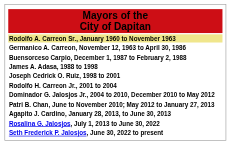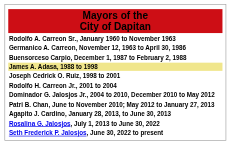(92, 38) khaki background -> (92, 38) no background
(53, 67) no background -> (53, 67) khaki background
